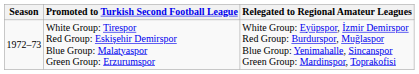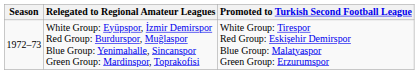columns swapped: (142, 12) <-> (327, 12)
